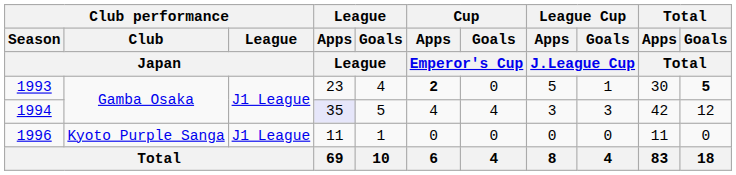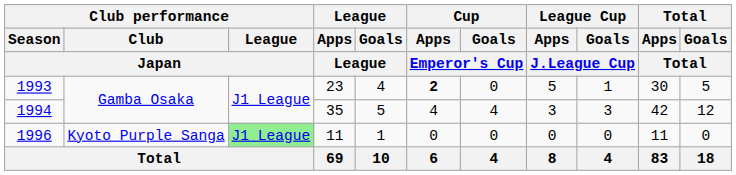(706, 88) bold -> (706, 88) normal
(335, 111) lavender background -> (335, 111) no background
(271, 135) no background -> (271, 135) lightgreen background
